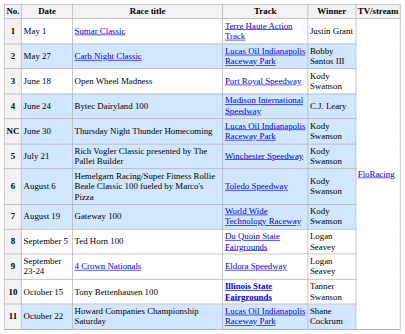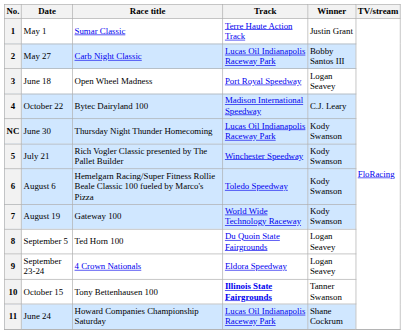(326, 81) Kody Swanson -> (323, 81) Logan Seavey
(37, 106) June 24 -> (43, 106) October 22
(43, 316) October 22 -> (37, 316) June 24
